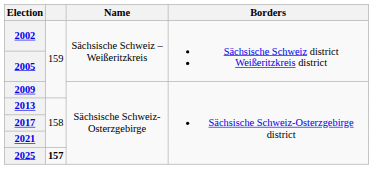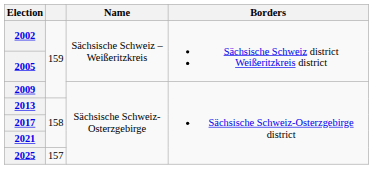(56, 155) bold -> (56, 155) normal
